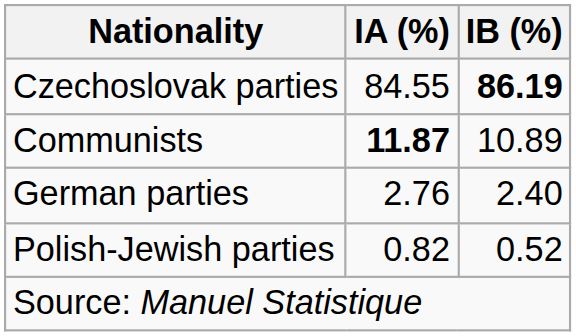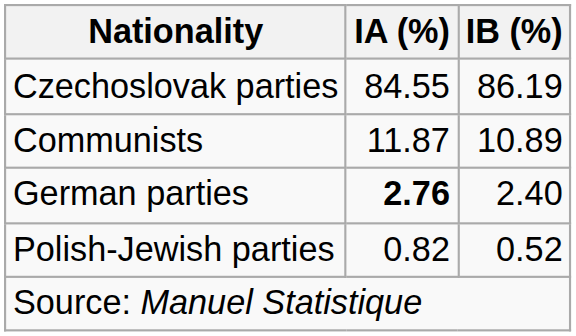(520, 85) bold -> (520, 85) normal
(408, 140) bold -> (408, 140) normal
(417, 194) normal -> (417, 194) bold
